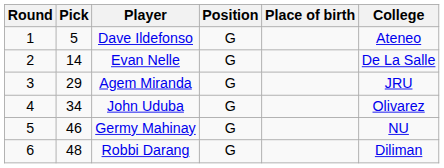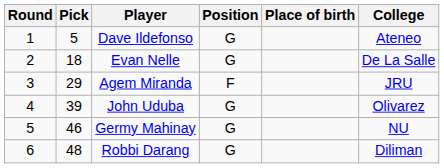(74, 60) 14 -> (74, 60) 18
(230, 83) G -> (230, 83) F
(74, 106) 34 -> (74, 106) 39
